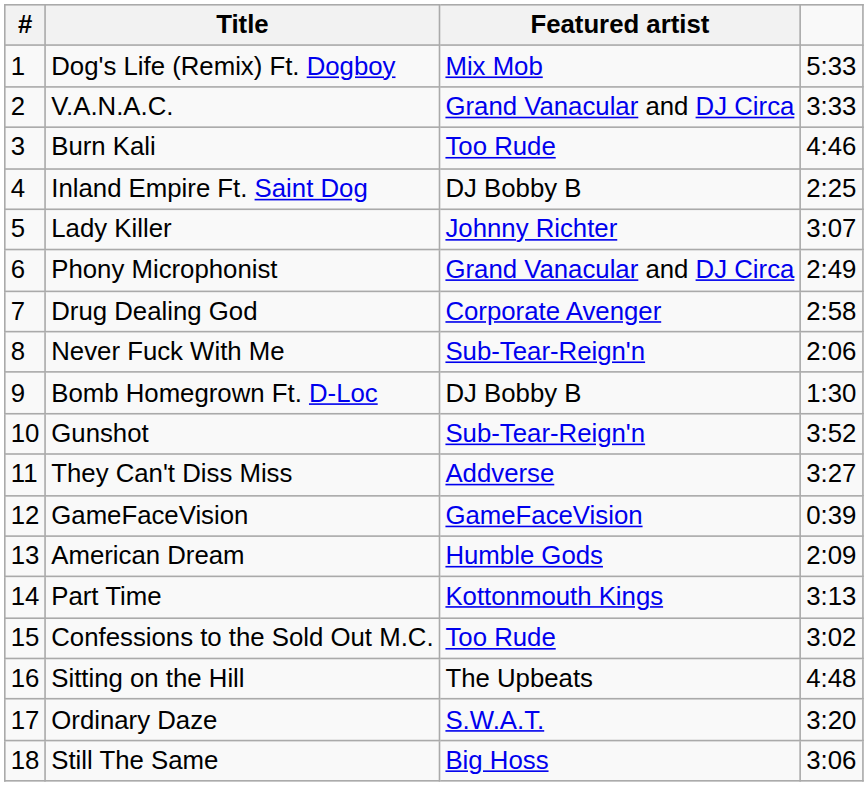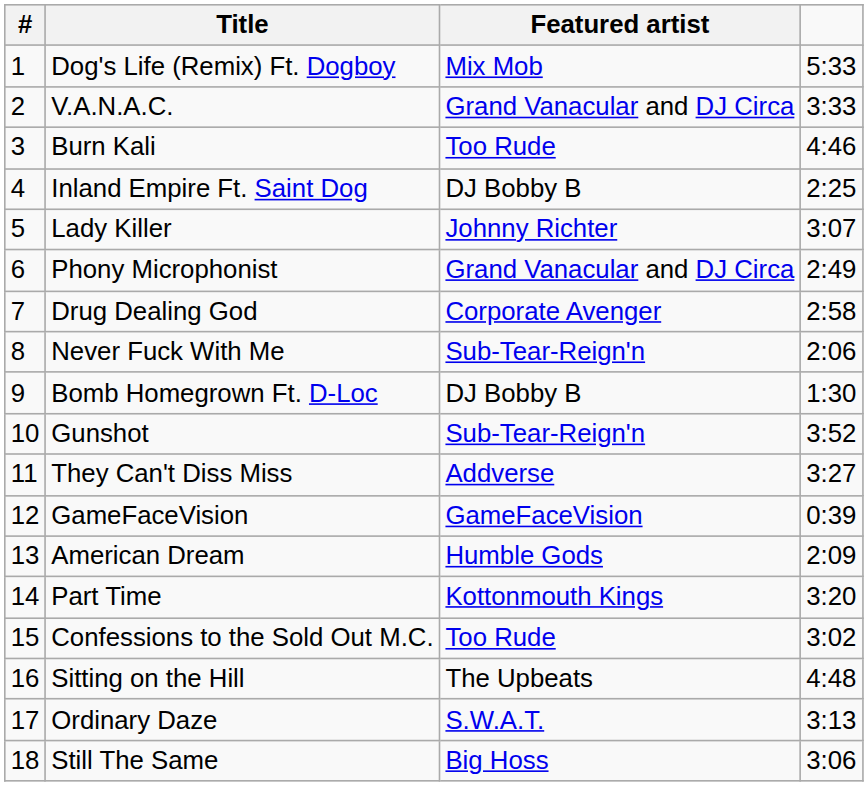(831, 596) 3:13 -> (831, 596) 3:20
(831, 719) 3:20 -> (831, 719) 3:13
